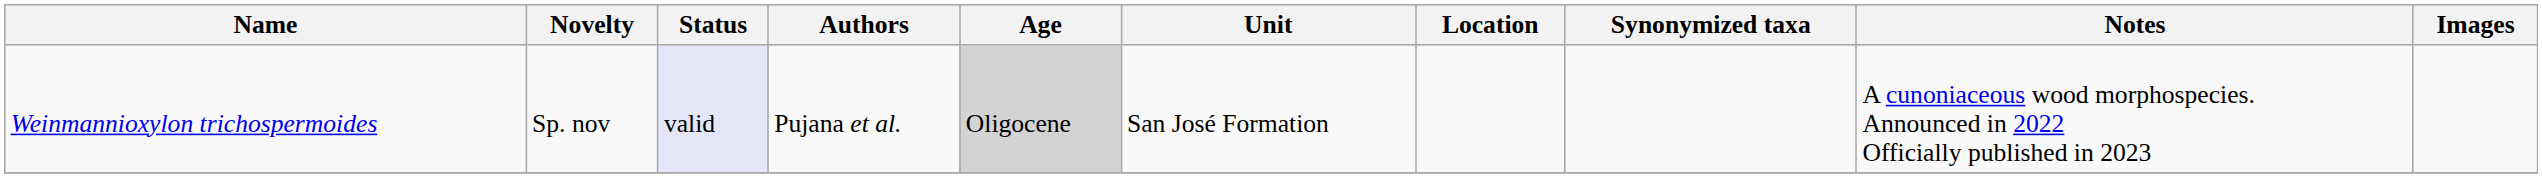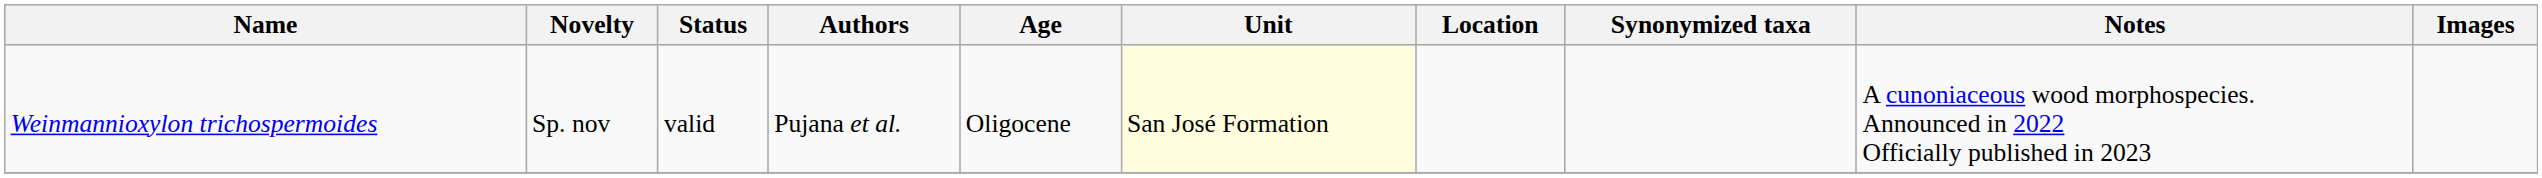(689, 123) lavender background -> (689, 123) no background
(1018, 123) lightgrey background -> (1018, 123) no background
(1228, 123) no background -> (1228, 123) lightyellow background
